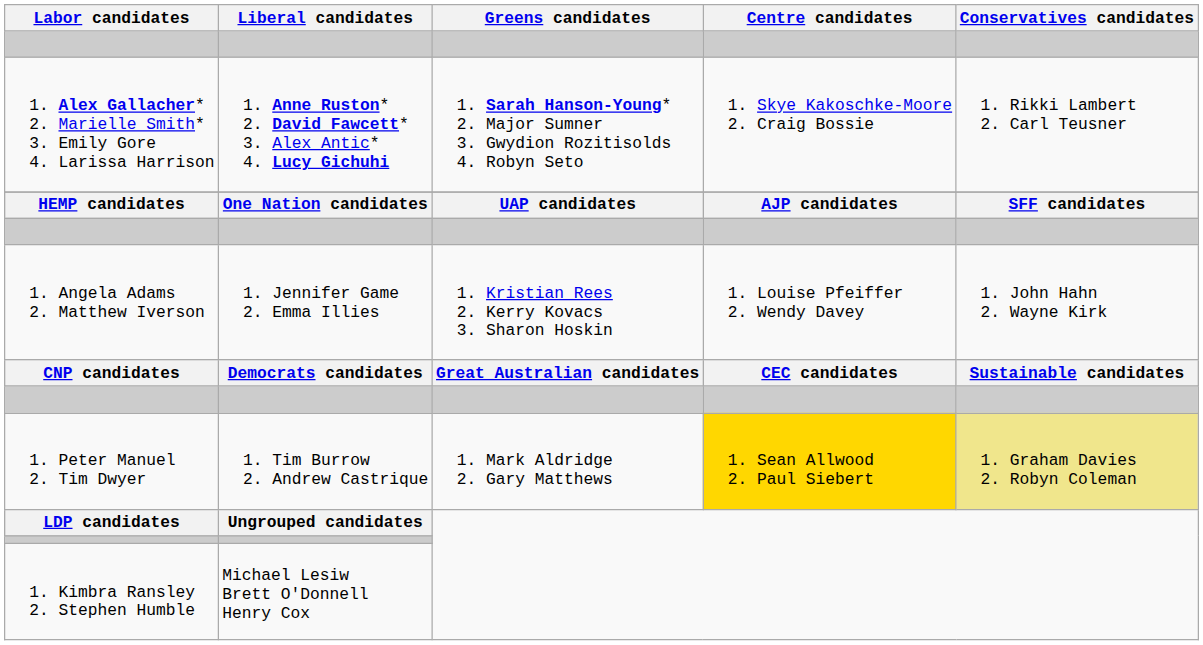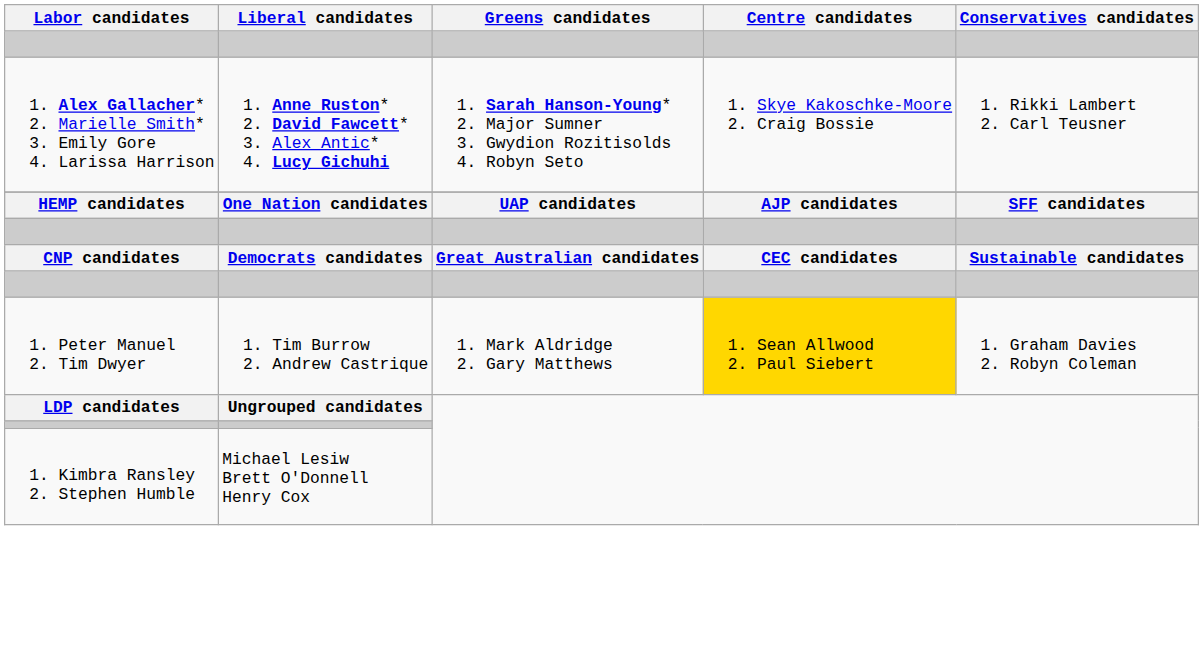- row: (112, 302)
(1077, 470) khaki background -> (1077, 355) no background
